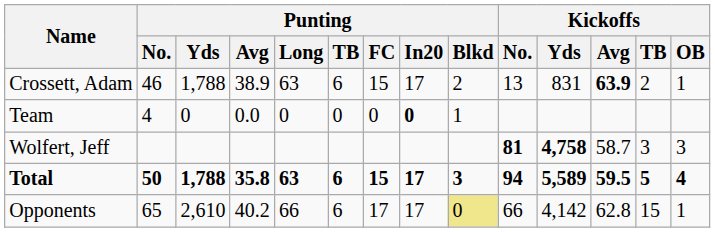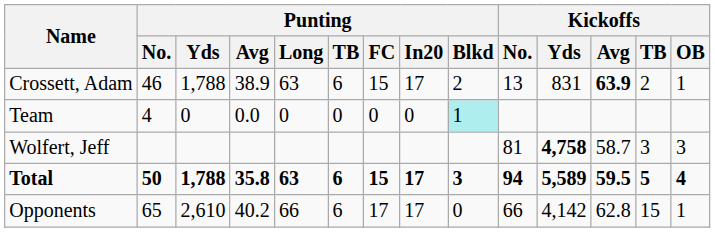(409, 115) bold -> (409, 115) normal
(457, 115) no background -> (457, 115) paleturquoise background
(513, 147) bold -> (513, 147) normal
(457, 210) khaki background -> (457, 210) no background
